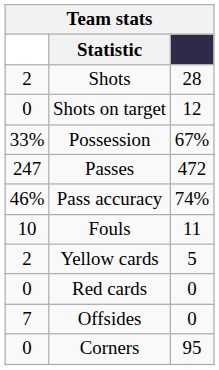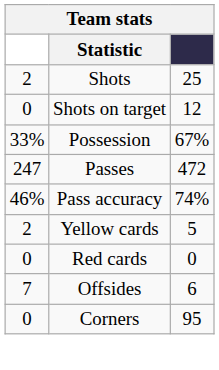(192, 79) 28 -> (192, 79) 25
- row: (110, 229)
(192, 318) 0 -> (192, 288) 6
